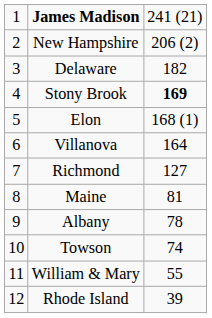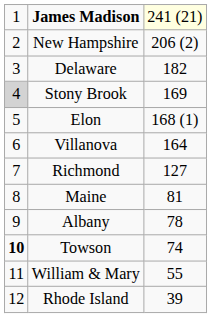(175, 17) no background -> (175, 17) lightyellow background
(16, 94) no background -> (16, 94) lightgrey background
(175, 94) bold -> (175, 94) normal
(16, 247) normal -> (16, 247) bold
